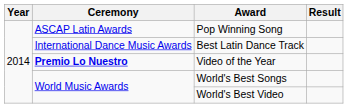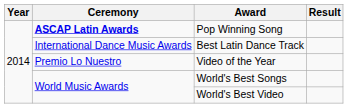(83, 29) normal -> (87, 29) bold
(81, 62) bold -> (78, 62) normal
